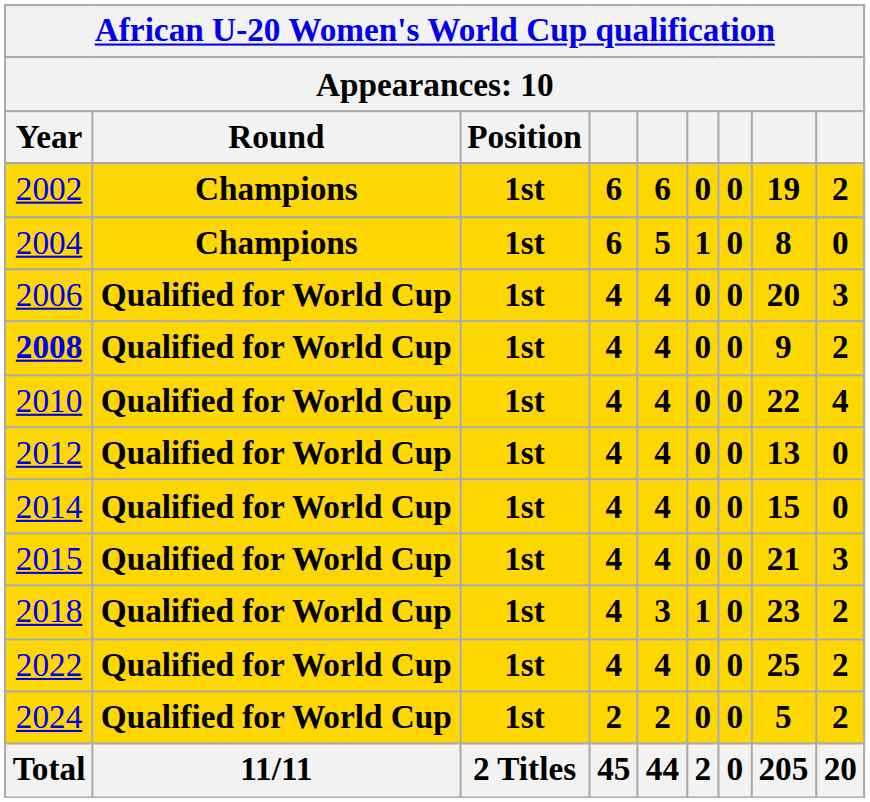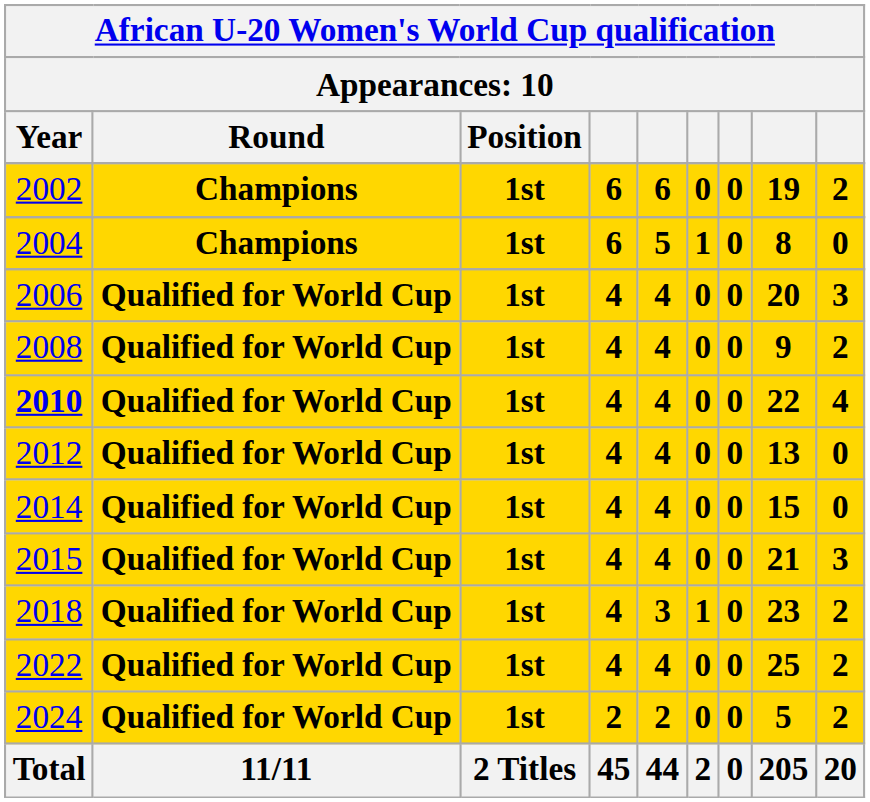(49, 347) bold -> (49, 347) normal
(49, 400) normal -> (49, 400) bold
